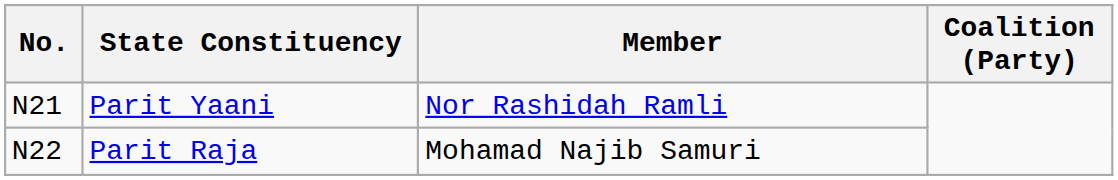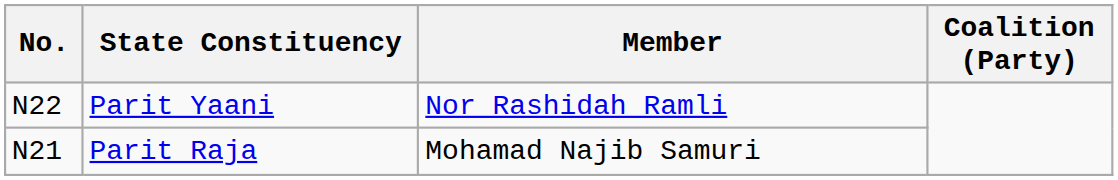(37, 106) N21 -> (37, 106) N22
(37, 151) N22 -> (37, 151) N21
